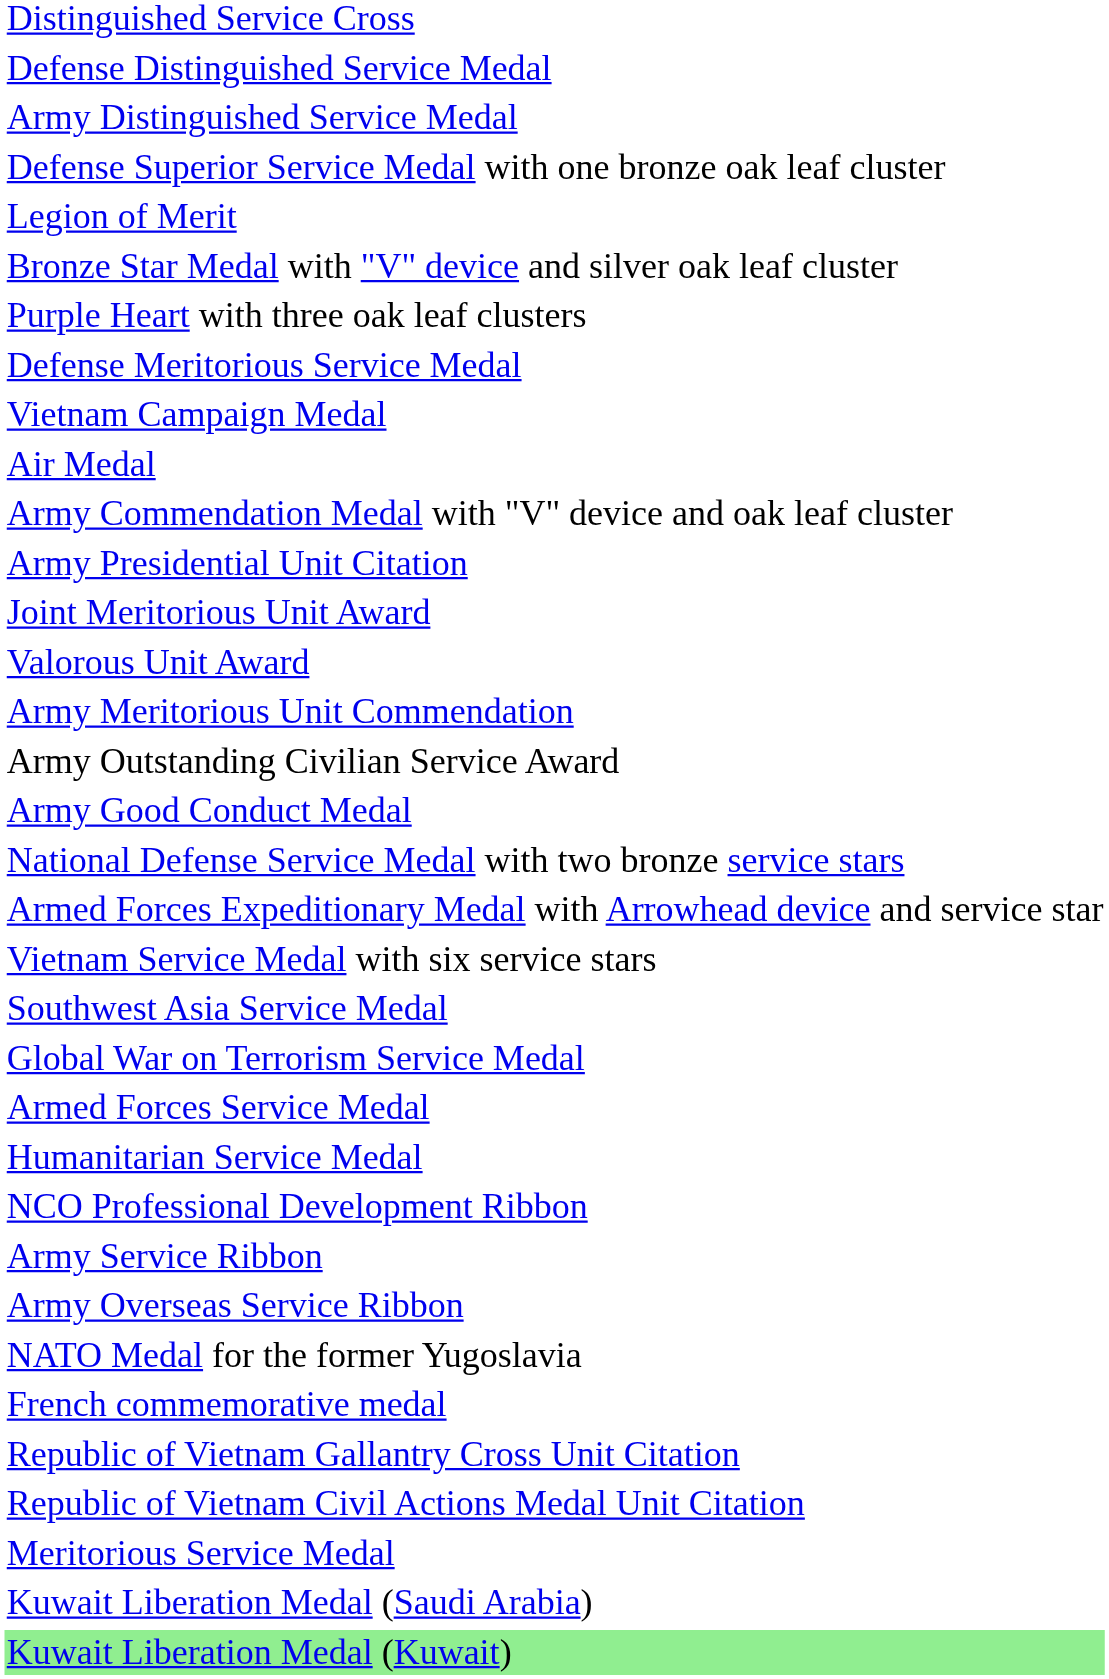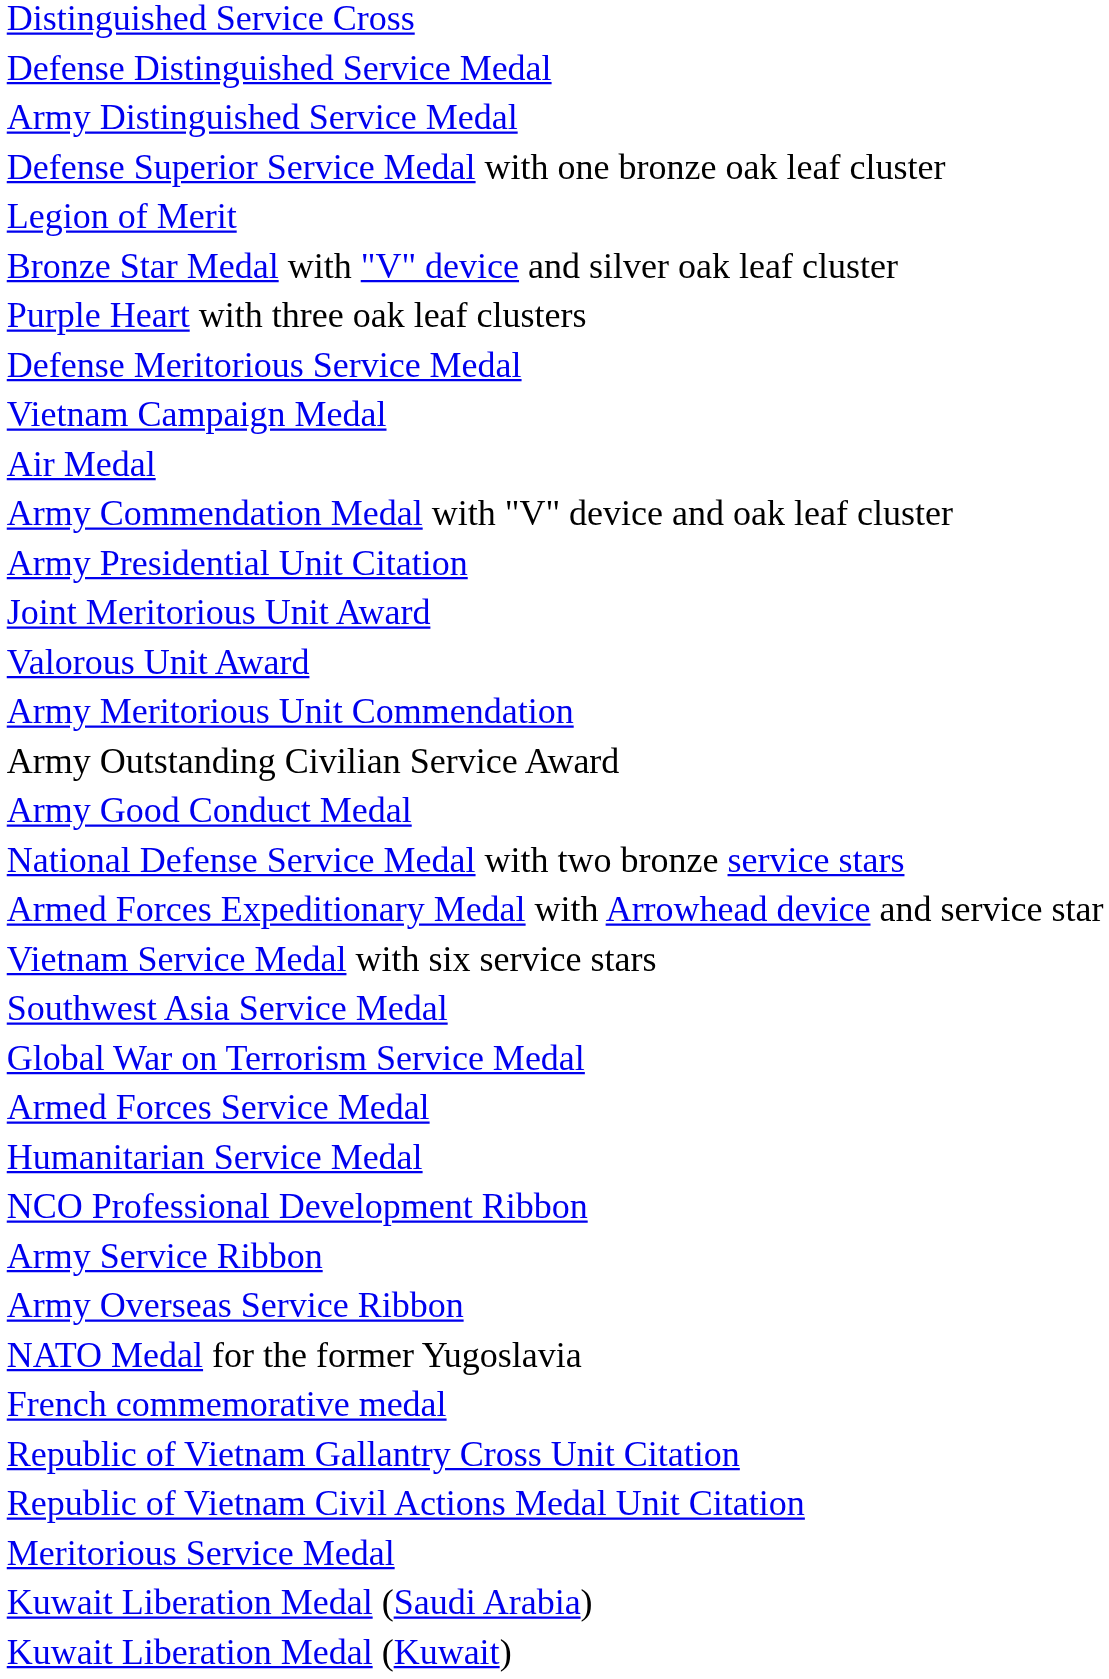(259, 1651) lightgreen background -> (259, 1651) no background
